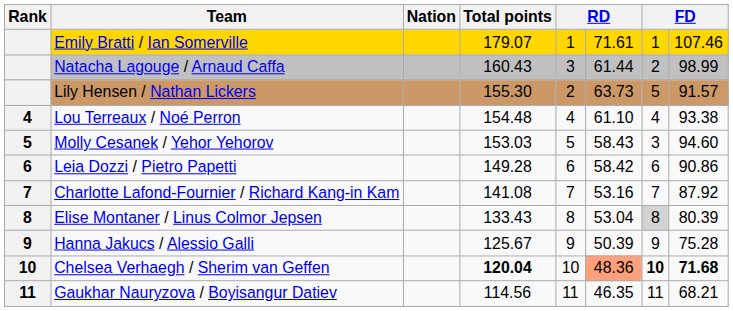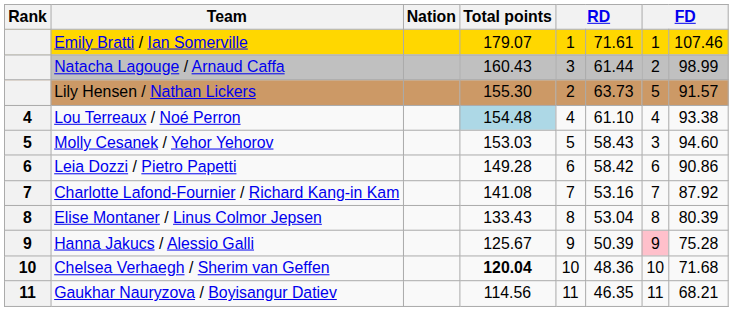(508, 117) no background -> (508, 117) lightblue background
(655, 218) lightgrey background -> (655, 218) no background
(655, 243) no background -> (655, 243) pink background
(614, 268) lightsalmon background -> (614, 268) no background
(655, 268) bold -> (655, 268) normal
(699, 268) bold -> (699, 268) normal
